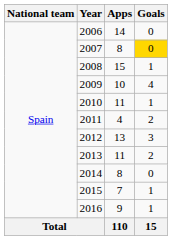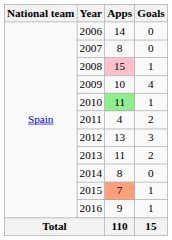(151, 48) gold background -> (151, 48) no background
(120, 66) no background -> (120, 66) pink background
(120, 102) no background -> (120, 102) lightgreen background
(120, 191) no background -> (120, 191) lightsalmon background
